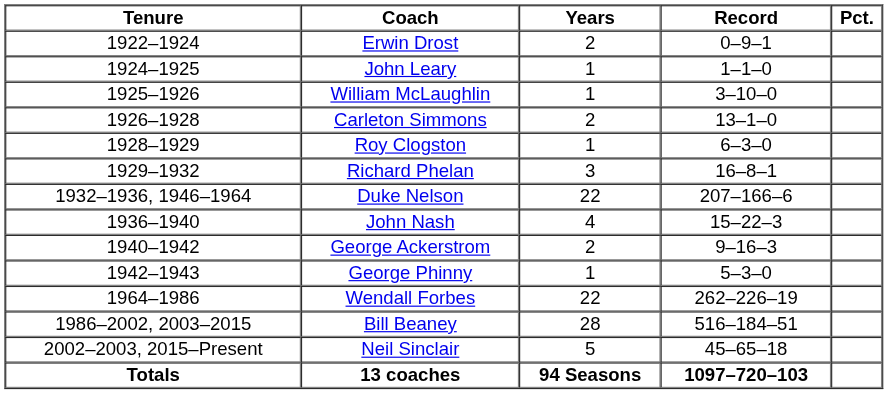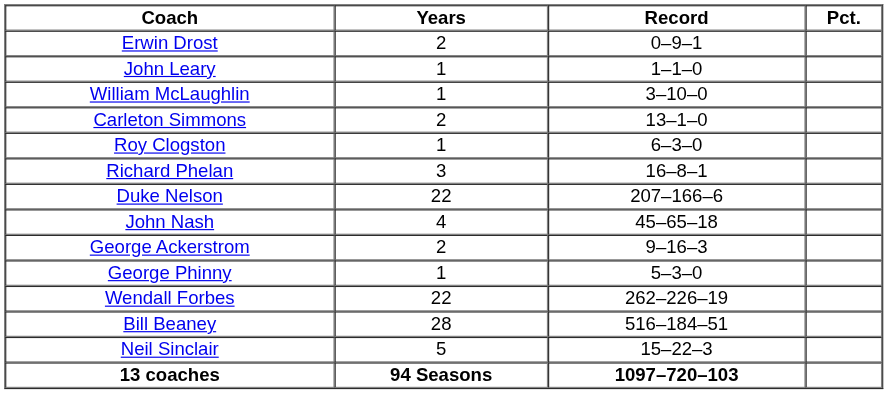- column: (153, 17)
(746, 222) 15–22–3 -> (677, 222) 45–65–18
(746, 349) 45–65–18 -> (677, 349) 15–22–3
